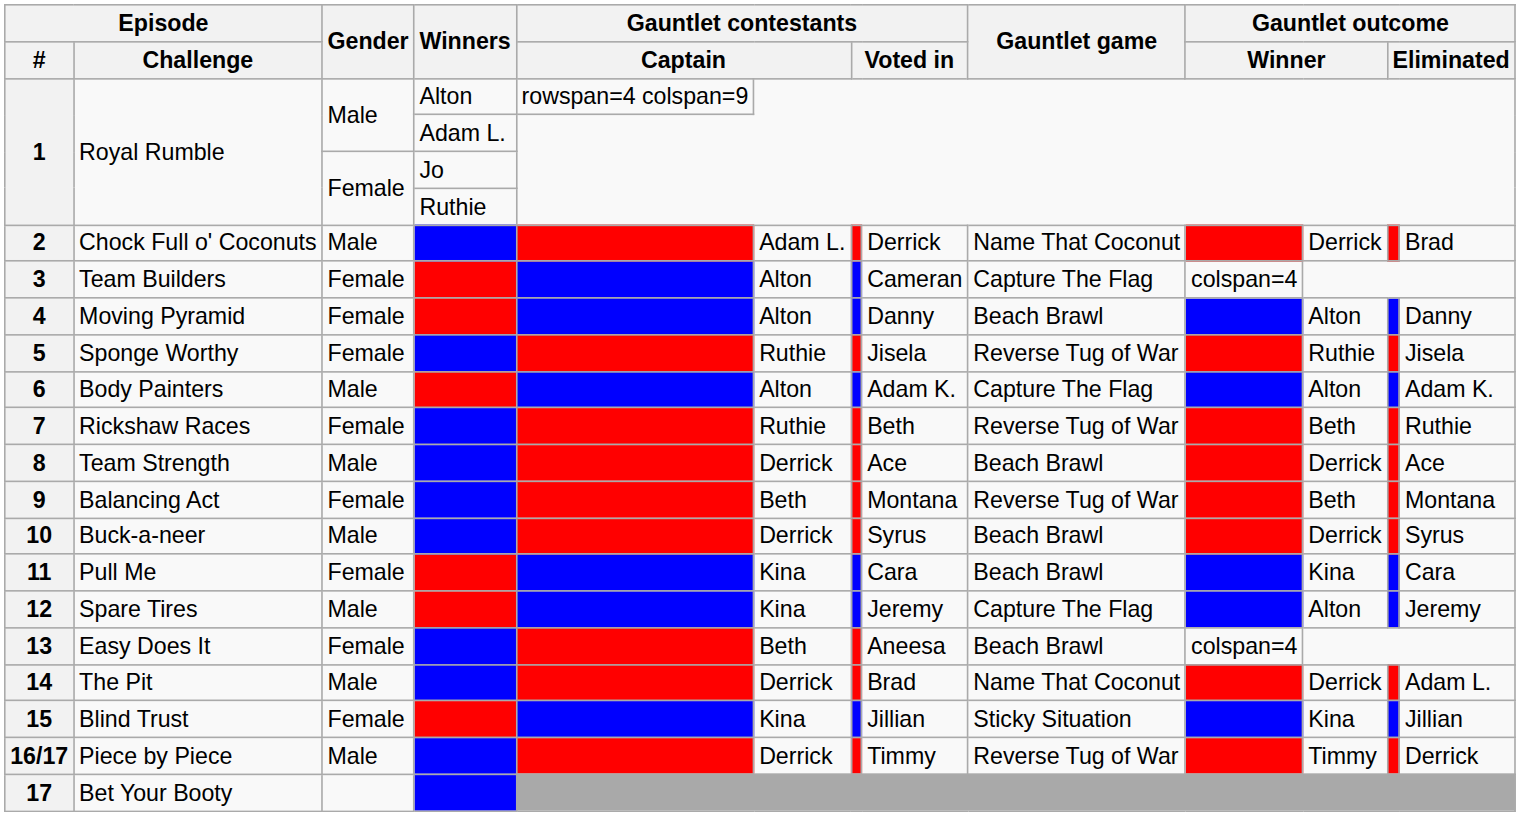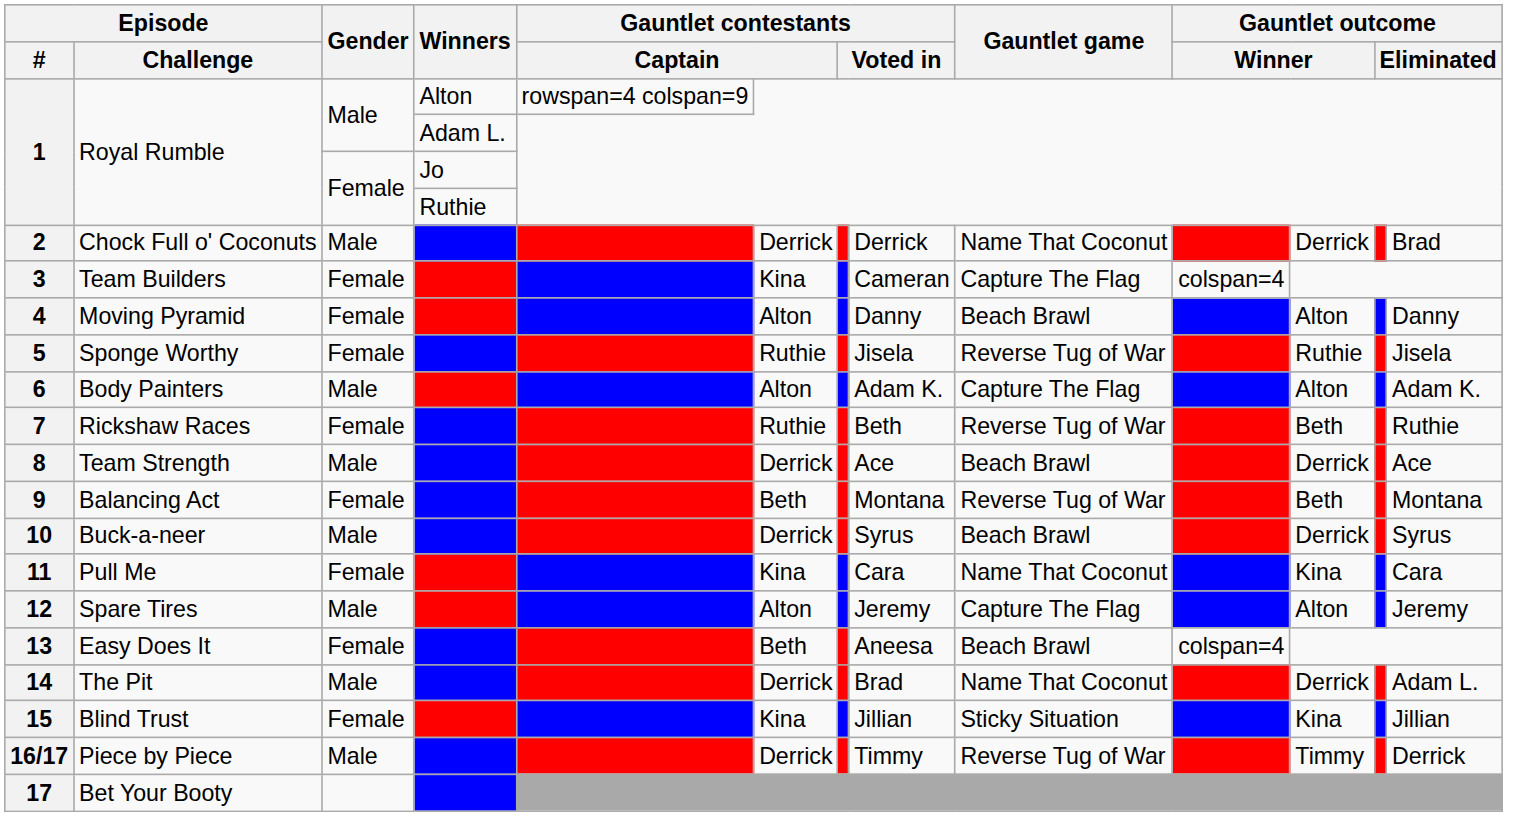(802, 243) Adam L. -> (796, 243) Derrick
(786, 280) Alton -> (782, 280) Kina
(1038, 573) Beach Brawl -> (1064, 573) Name That Coconut
(782, 610) Kina -> (786, 610) Alton
